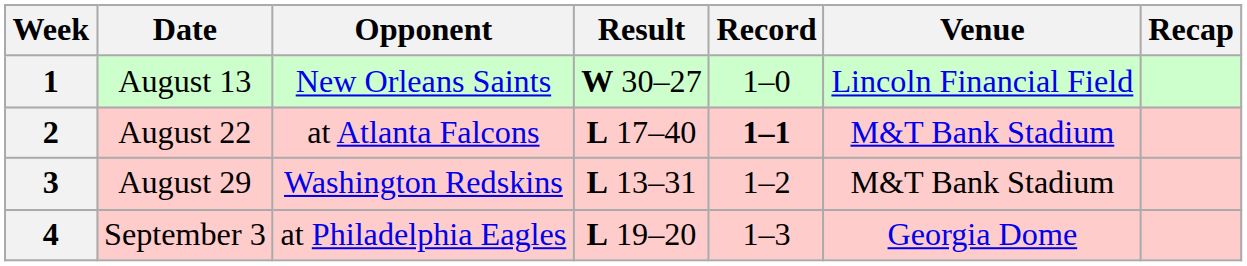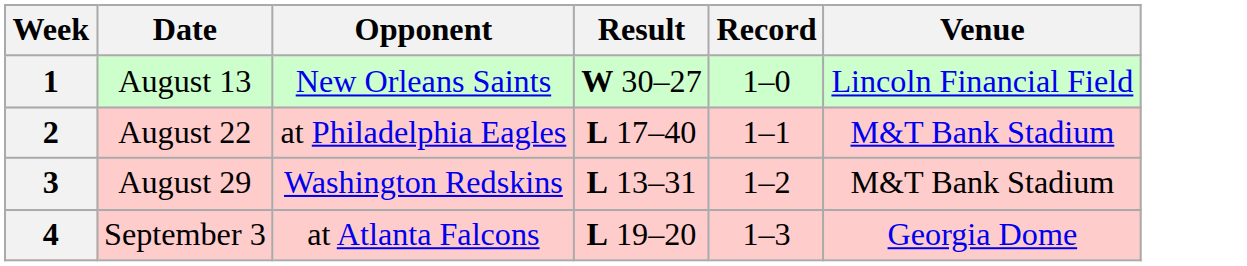- column: (1191, 30)
(423, 132) at Atlanta Falcons -> (423, 132) at Philadelphia Eagles
(767, 132) bold -> (767, 132) normal
(423, 234) at Philadelphia Eagles -> (423, 234) at Atlanta Falcons
